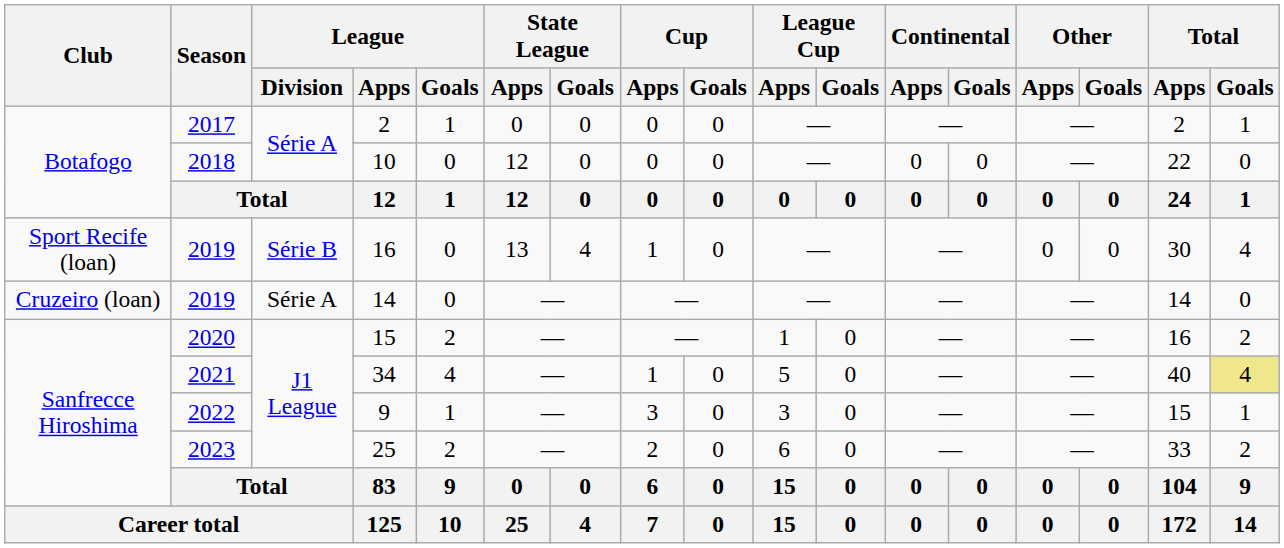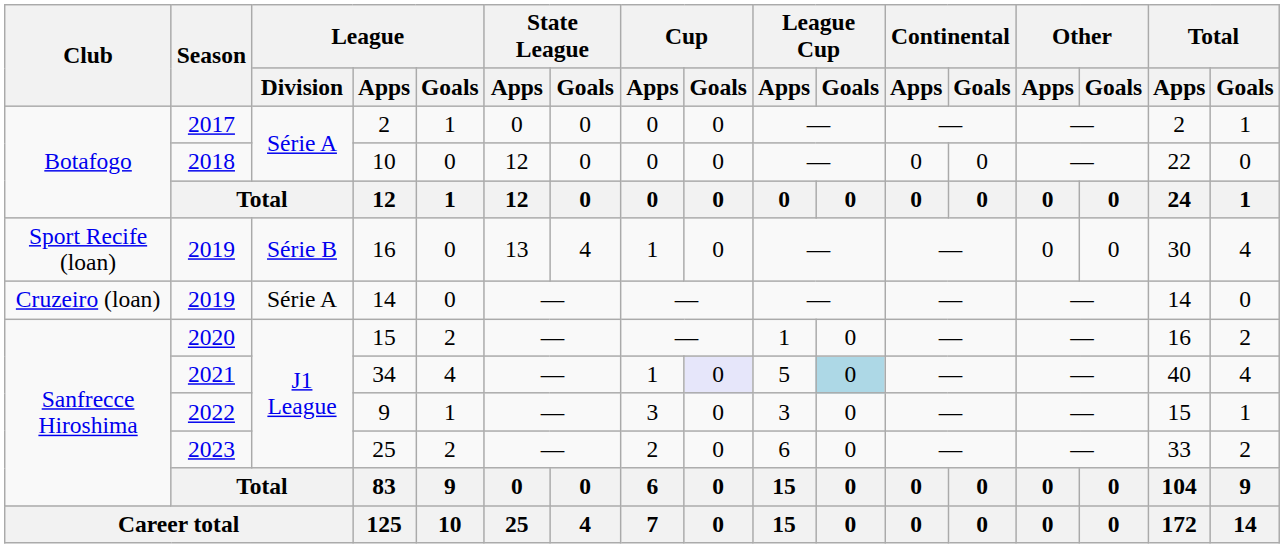(718, 374) no background -> (718, 374) lavender background
(850, 374) no background -> (850, 374) lightblue background
(1245, 374) khaki background -> (1245, 374) no background
